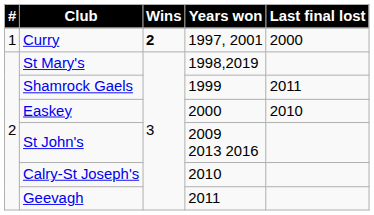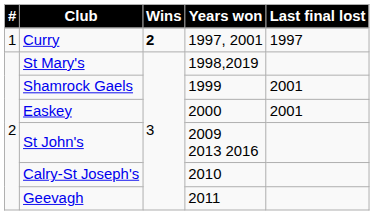(286, 39) 2000 -> (286, 39) 1997
(286, 87) 2011 -> (286, 87) 2001
(286, 110) 2010 -> (286, 110) 2001
